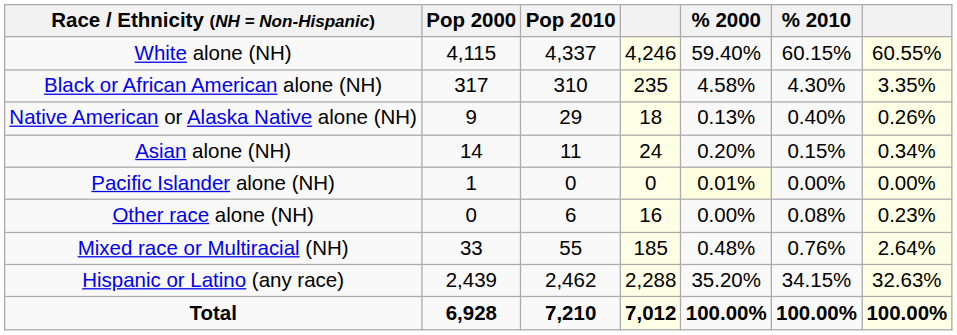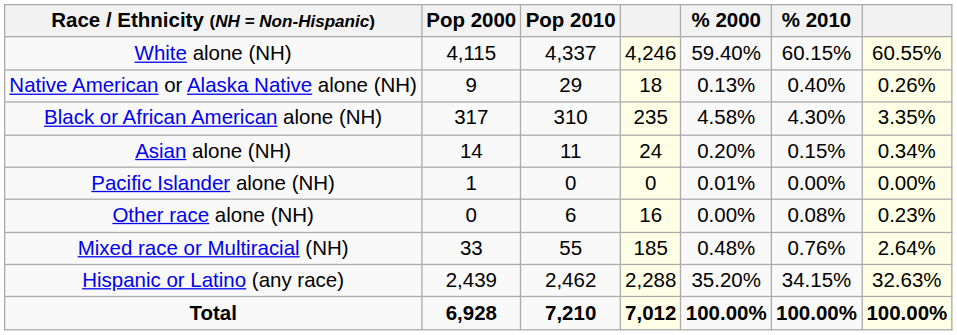rows swapped: (213, 85) <-> (213, 118)
(726, 183) lightyellow background -> (726, 183) no background
